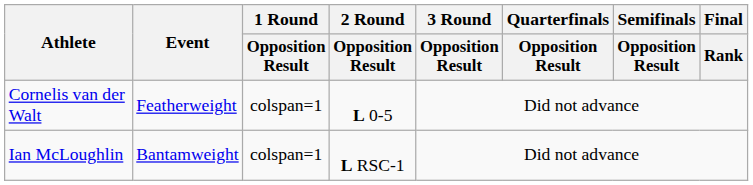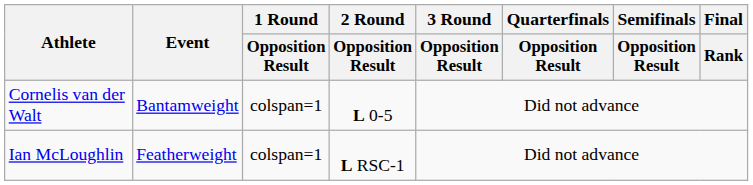(186, 105) Featherweight -> (187, 105) Bantamweight
(187, 155) Bantamweight -> (186, 155) Featherweight
